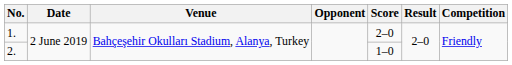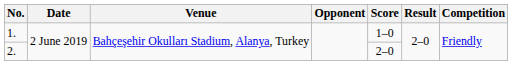(385, 32) 2–0 -> (385, 32) 1–0
(385, 51) 1–0 -> (385, 51) 2–0
